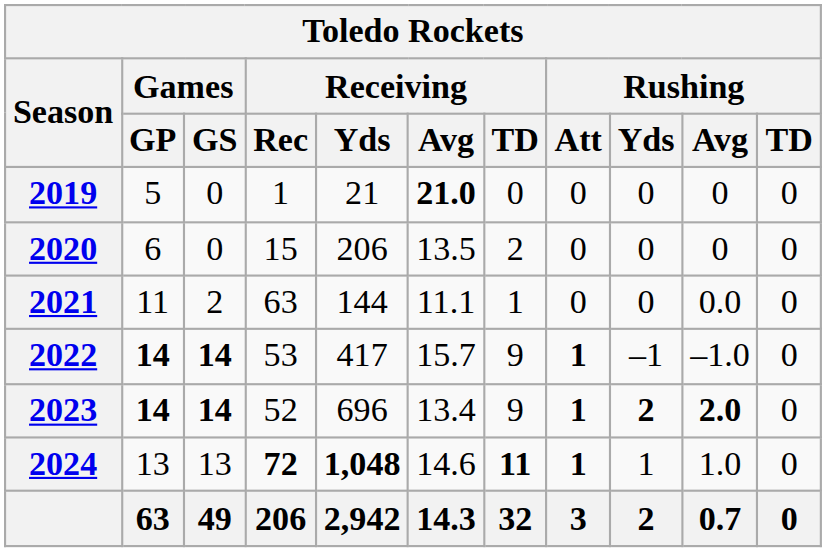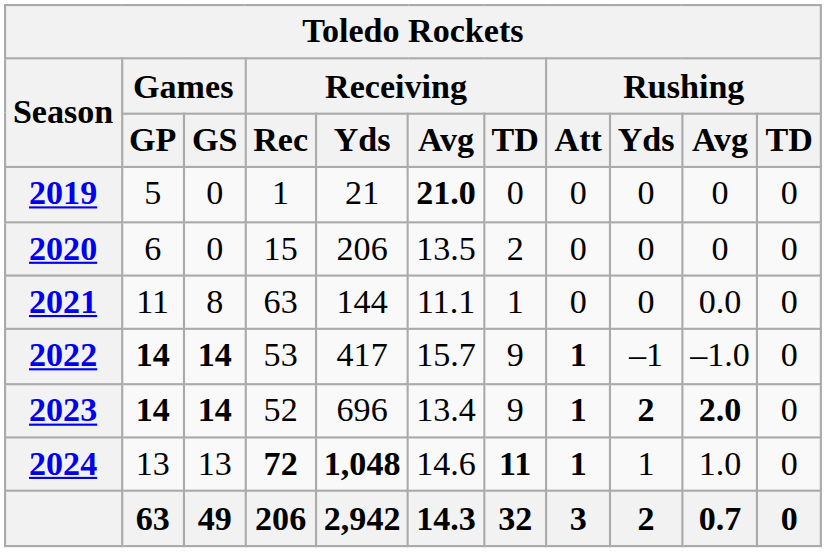(215, 301) 2 -> (215, 301) 8
